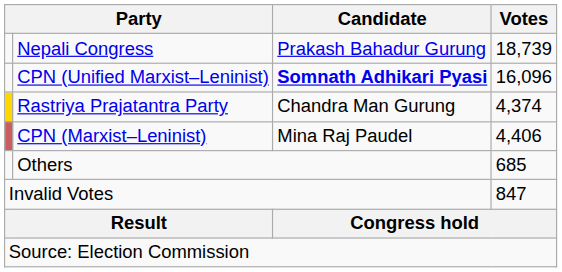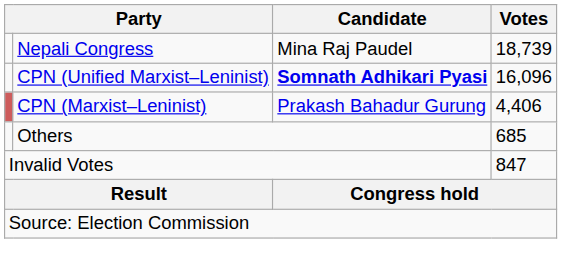(382, 48) Prakash Bahadur Gurung -> (345, 48) Mina Raj Paudel
- row: (123, 106)
(345, 135) Mina Raj Paudel -> (382, 106) Prakash Bahadur Gurung
